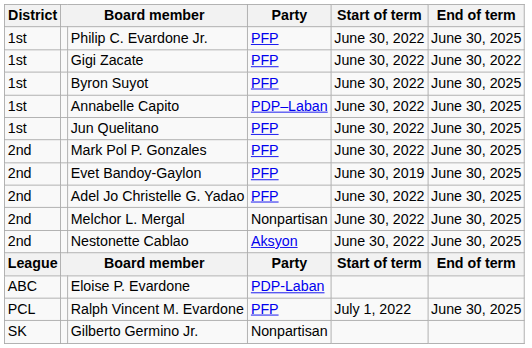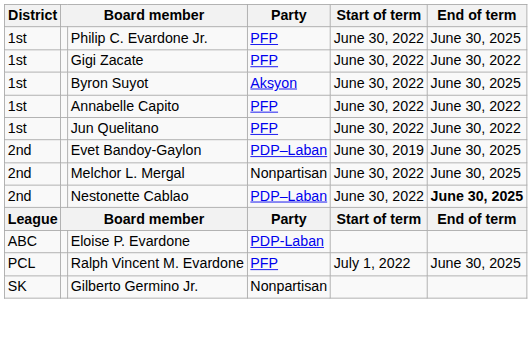(265, 83) PFP -> (274, 83) Aksyon
(289, 106) PDP–Laban -> (264, 106) PFP
(476, 106) June 30, 2025 -> (476, 106) June 30, 2022
(476, 128) June 30, 2025 -> (476, 128) June 30, 2022
- row: (139, 151)
(265, 173) PFP -> (289, 151) PDP–Laban
- row: (158, 196)
(274, 241) Aksyon -> (289, 196) PDP–Laban
(476, 241) normal -> (477, 196) bold
